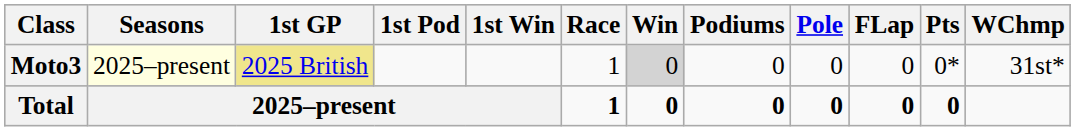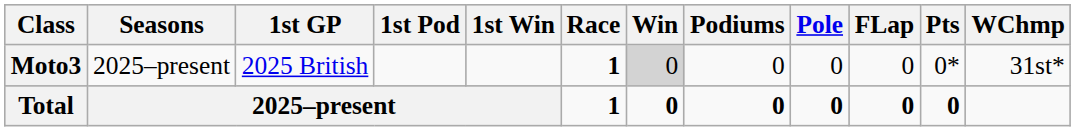(162, 65) lightyellow background -> (162, 65) no background
(305, 65) khaki background -> (305, 65) no background
(614, 65) normal -> (614, 65) bold
